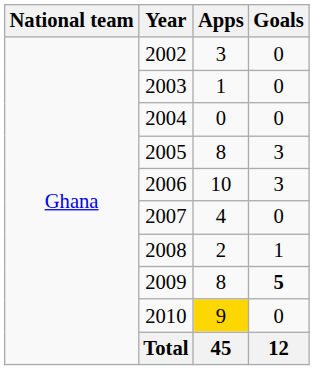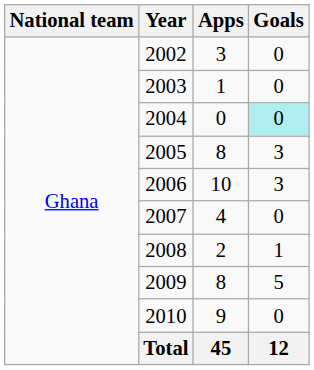(279, 119) no background -> (279, 119) paleturquoise background
(279, 282) bold -> (279, 282) normal
(221, 315) gold background -> (221, 315) no background
